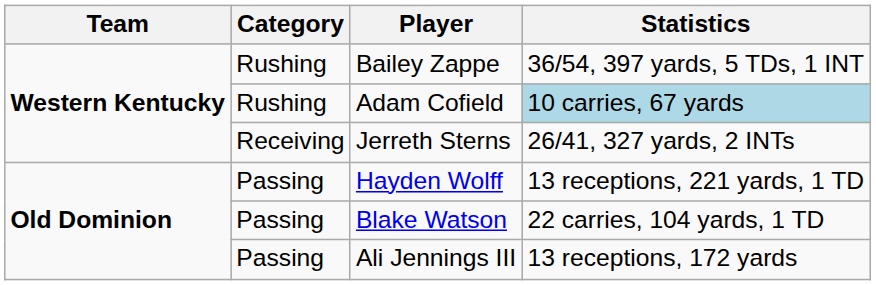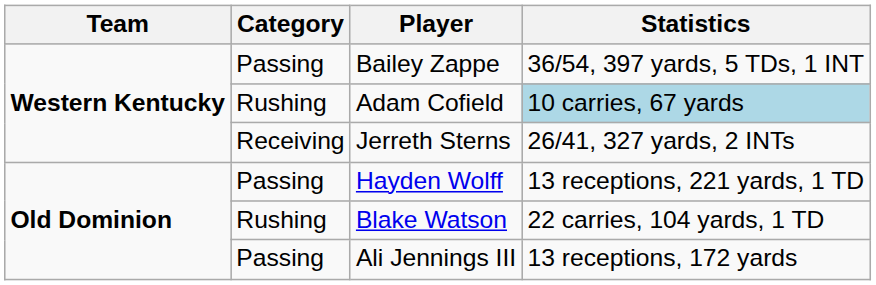(282, 63) Rushing -> (280, 63) Passing
(280, 220) Passing -> (282, 220) Rushing
